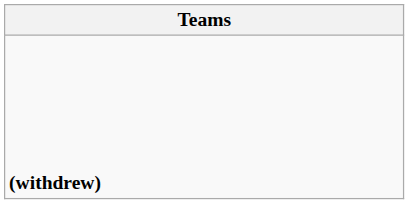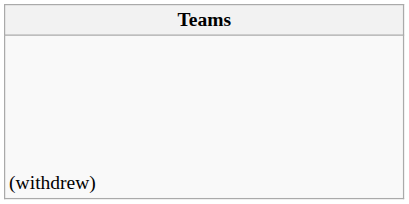(55, 182) bold -> (52, 182) normal
